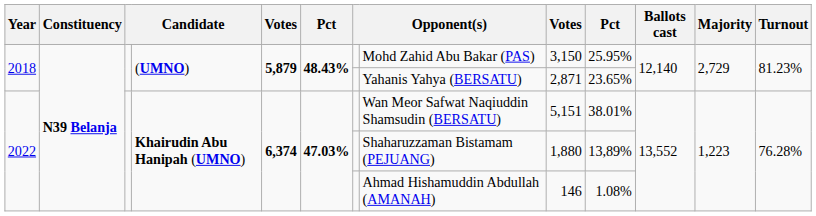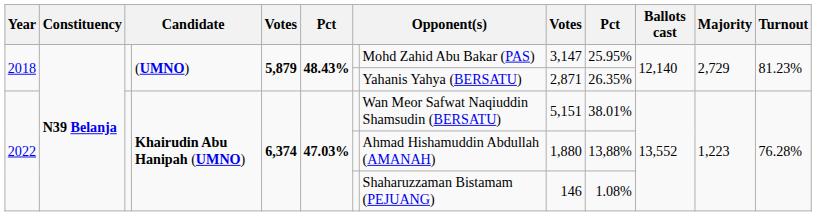(566, 56) 3,150 -> (566, 56) 3,147
(610, 79) 23.65% -> (610, 79) 26.35%
(438, 151) Shaharuzzaman Bistamam (PEJUANG) -> (451, 151) Ahmad Hishamuddin Abdullah (AMANAH)
(610, 151) 13,89% -> (610, 151) 13,88%
(451, 191) Ahmad Hishamuddin Abdullah (AMANAH) -> (438, 191) Shaharuzzaman Bistamam (PEJUANG)
